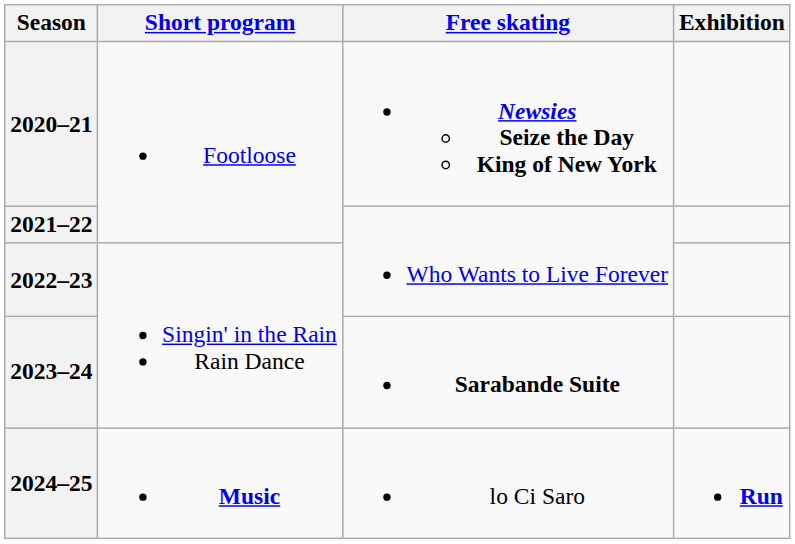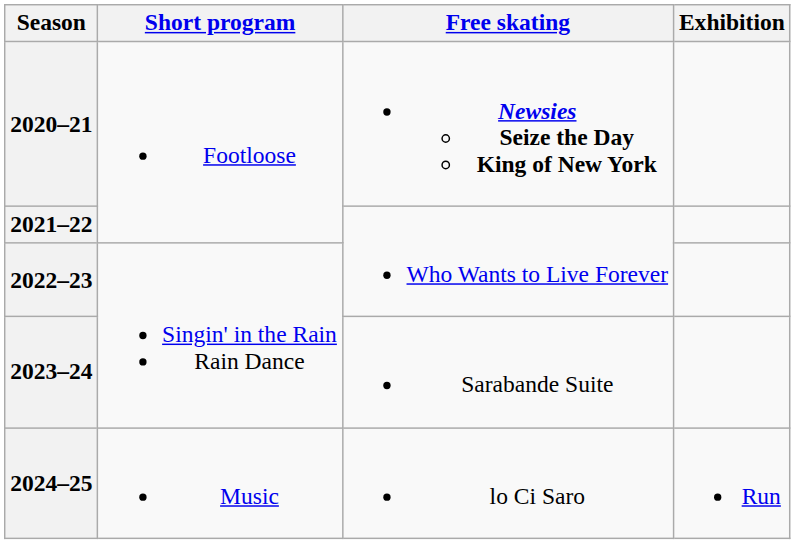(508, 385) bold -> (508, 385) normal
(220, 496) bold -> (220, 496) normal
(732, 496) bold -> (732, 496) normal
